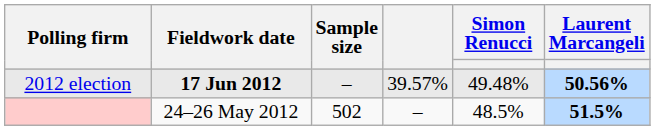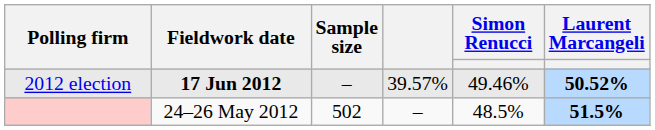(498, 83) 49.48% -> (498, 83) 49.46%
(597, 83) 50.56% -> (597, 83) 50.52%
